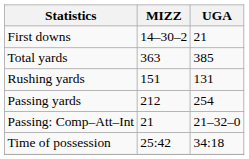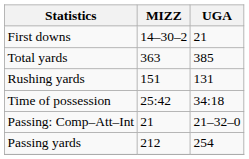rows swapped: (44, 100) <-> (59, 143)
